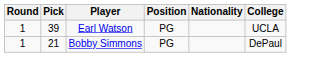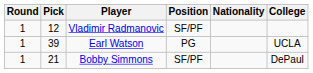+ row: (116, 28)
(167, 44) PG -> (188, 60) SF/PF
